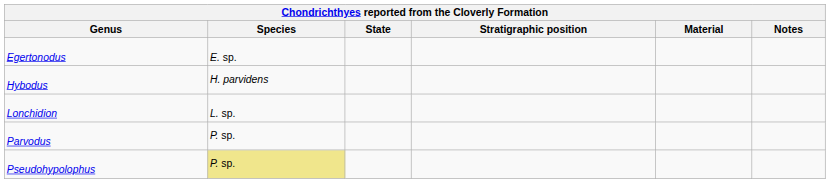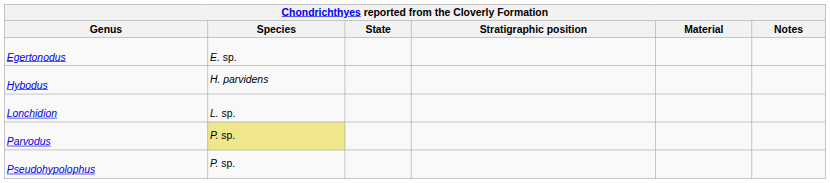(223, 136) no background -> (223, 136) khaki background
(223, 164) khaki background -> (223, 164) no background
